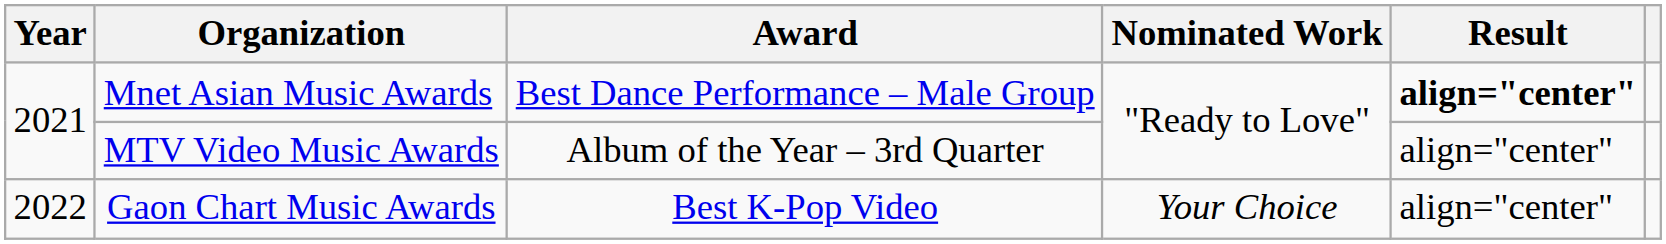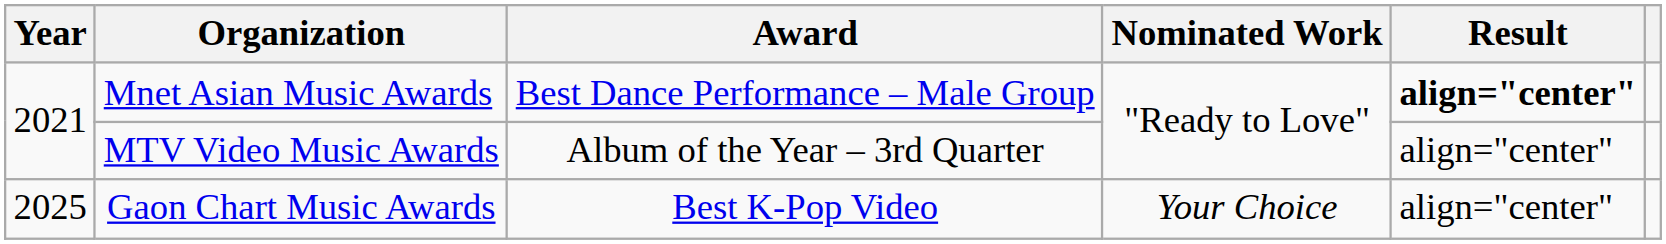(50, 207) 2022 -> (50, 207) 2025
